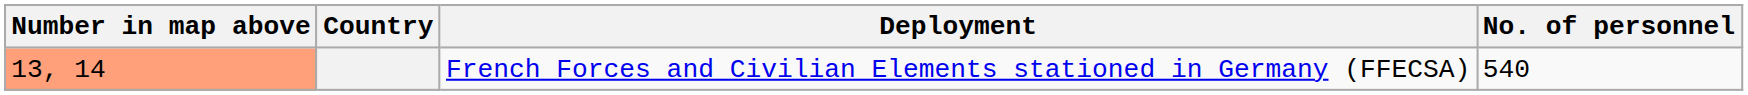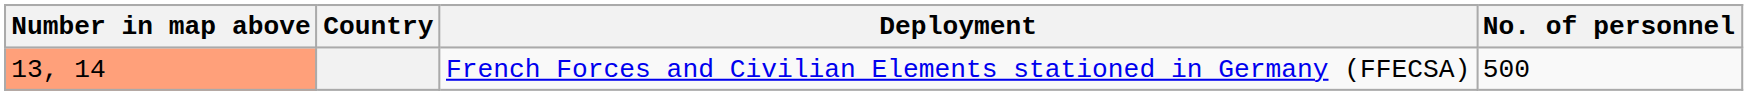(1506, 69) 540 -> (1506, 69) 500
